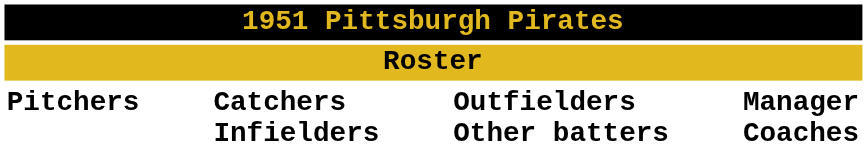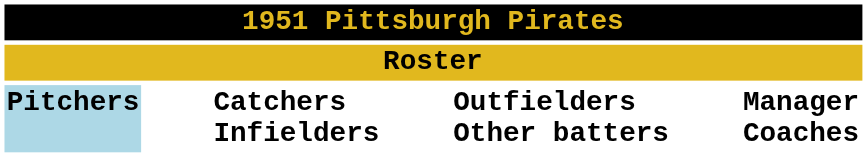(73, 103) no background -> (73, 103) lightblue background
